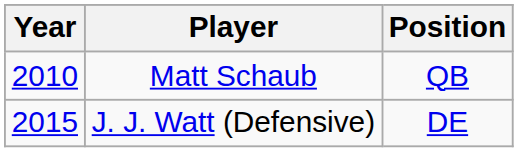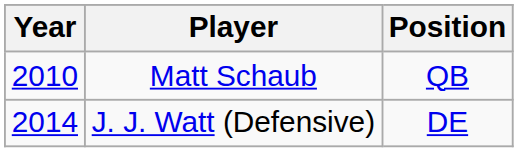(45, 122) 2015 -> (45, 122) 2014
